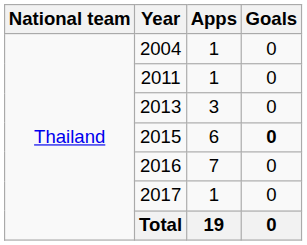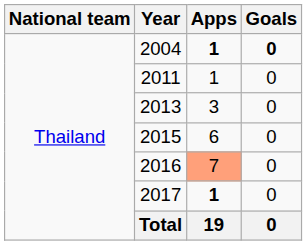(214, 48) normal -> (214, 48) bold
(271, 48) normal -> (271, 48) bold
(271, 136) bold -> (271, 136) normal
(214, 166) no background -> (214, 166) lightsalmon background
(214, 195) normal -> (214, 195) bold
